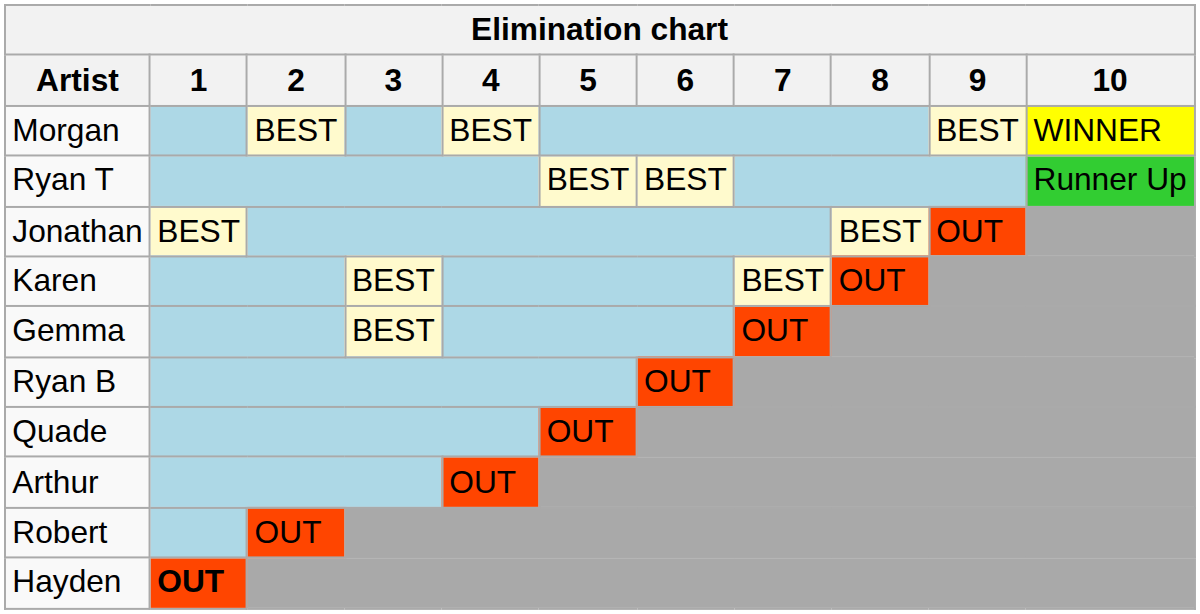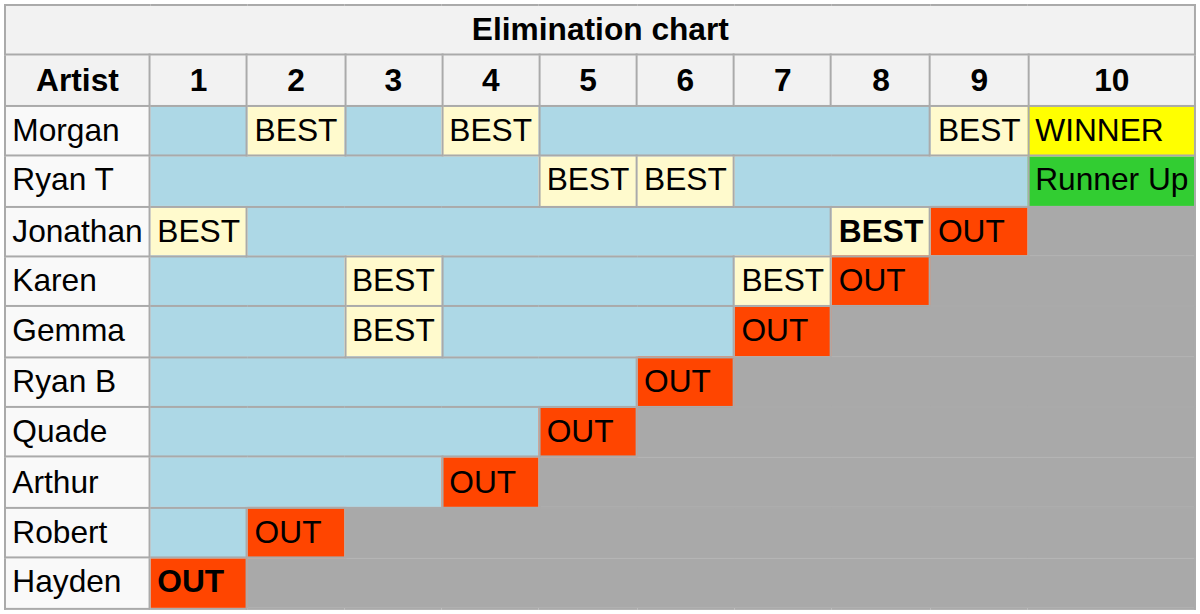(880, 230) normal -> (881, 230) bold
